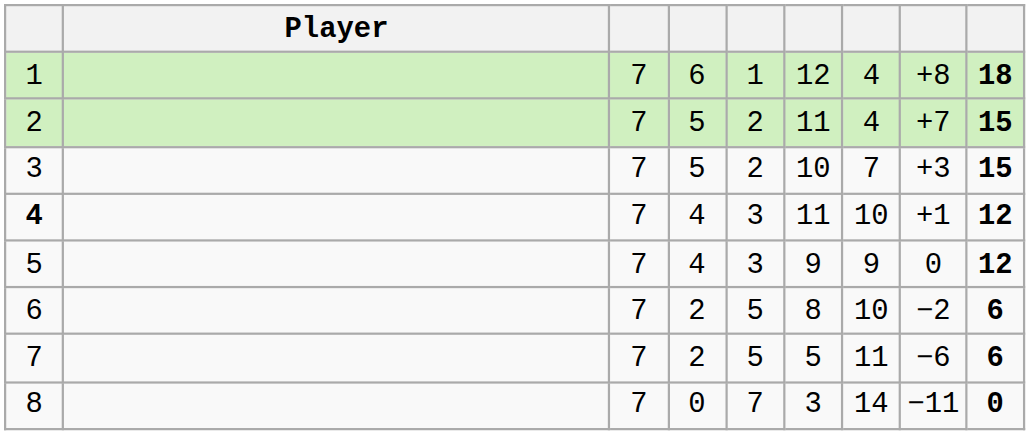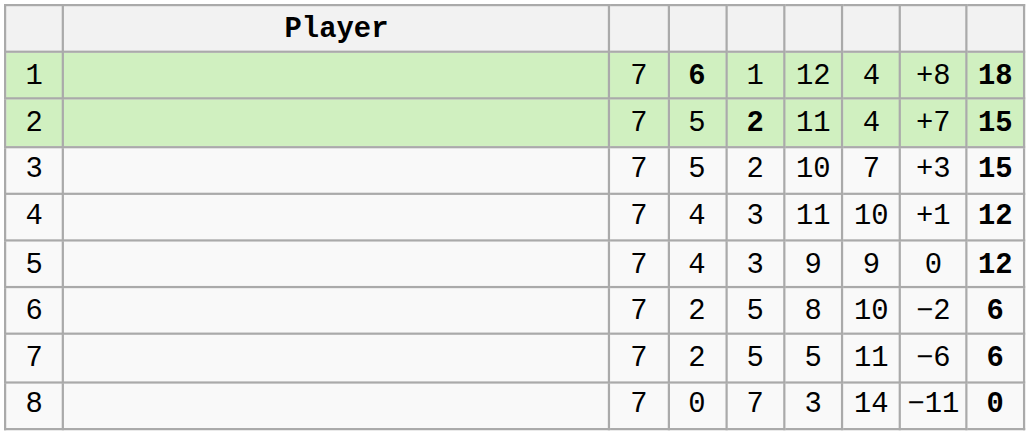(697, 76) normal -> (697, 76) bold
(755, 123) normal -> (755, 123) bold
(34, 217) bold -> (34, 217) normal
